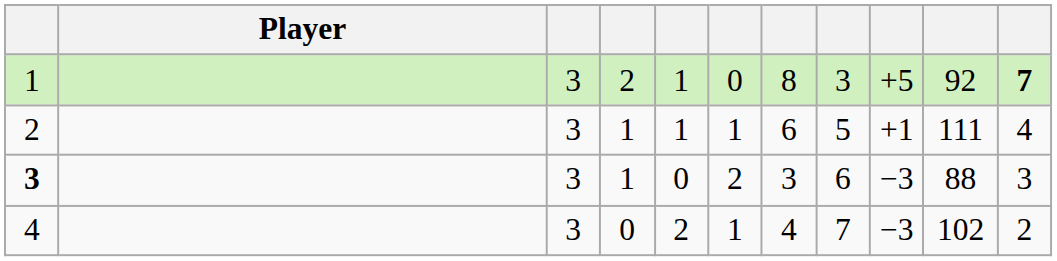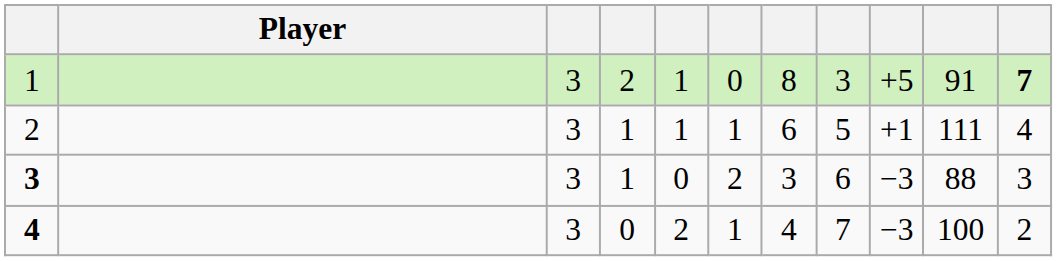(961, 79) 92 -> (961, 79) 91
(32, 229) normal -> (32, 229) bold
(961, 229) 102 -> (961, 229) 100
